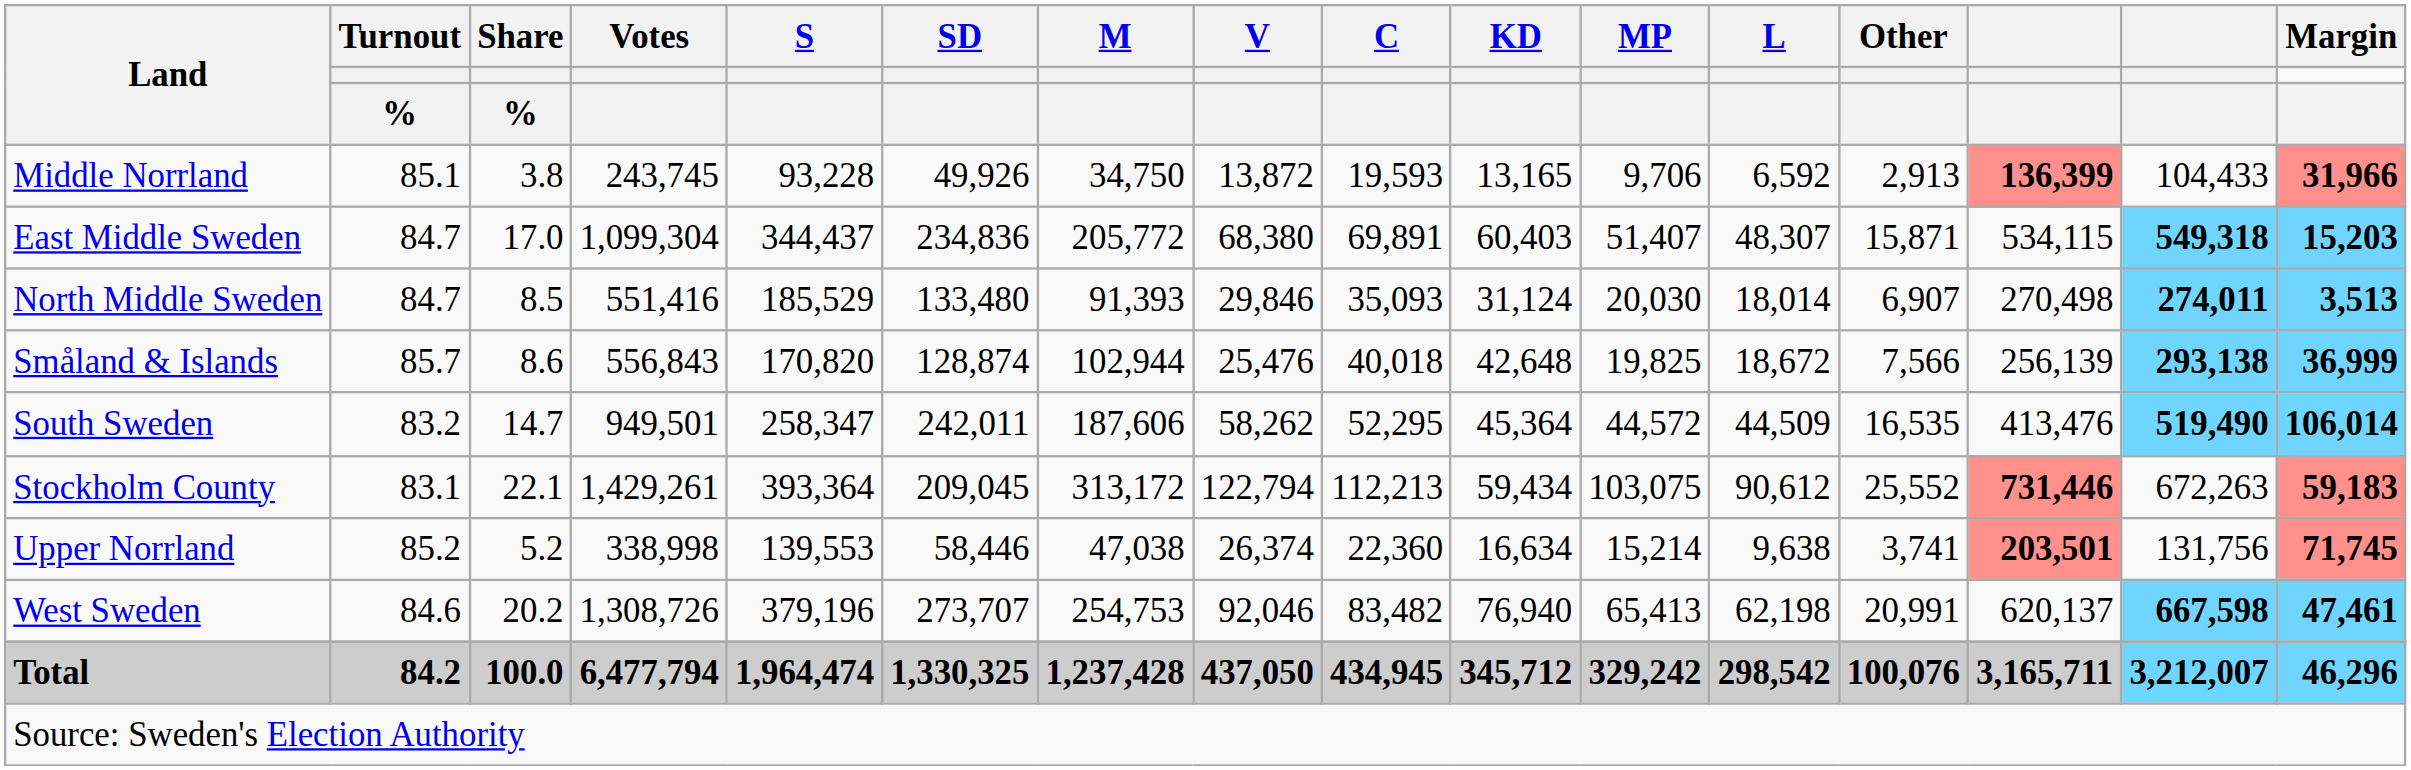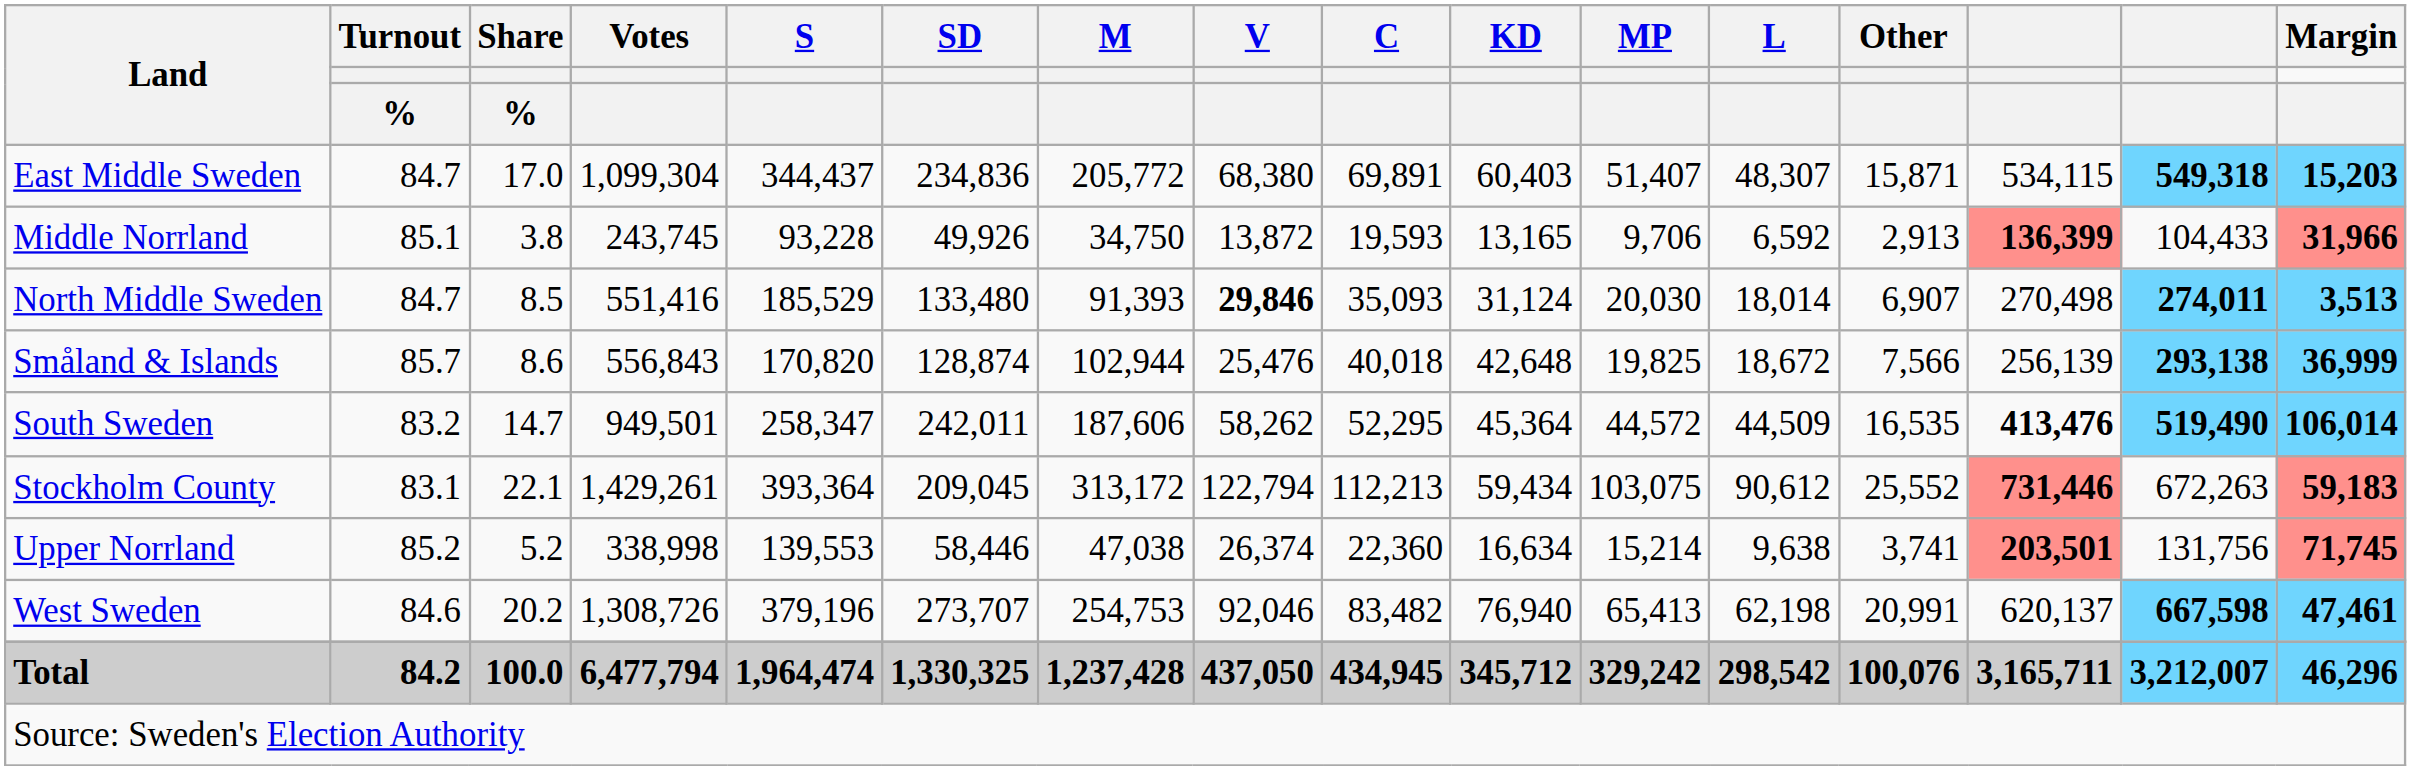rows swapped: (157, 237) <-> (131, 175)
(1266, 299) normal -> (1266, 299) bold
(2057, 423) normal -> (2057, 423) bold
